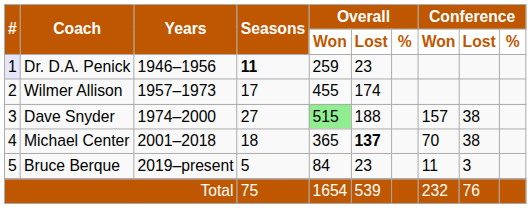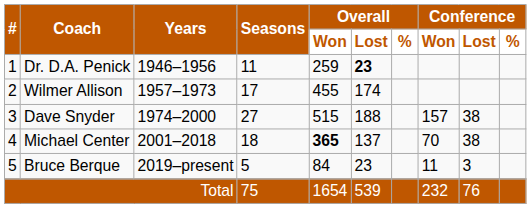(12, 66) lavender background -> (12, 66) no background
(249, 66) bold -> (249, 66) normal
(363, 66) normal -> (363, 66) bold
(326, 116) lightgreen background -> (326, 116) no background
(326, 141) normal -> (326, 141) bold
(368, 141) bold -> (368, 141) normal
